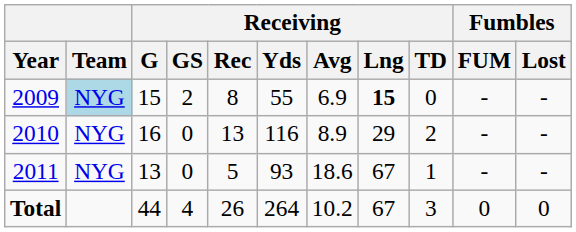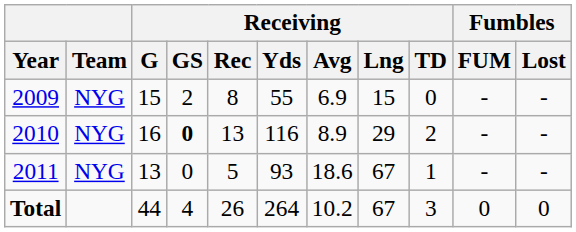(99, 97) lightblue background -> (99, 97) no background
(384, 97) bold -> (384, 97) normal
(187, 134) normal -> (187, 134) bold
